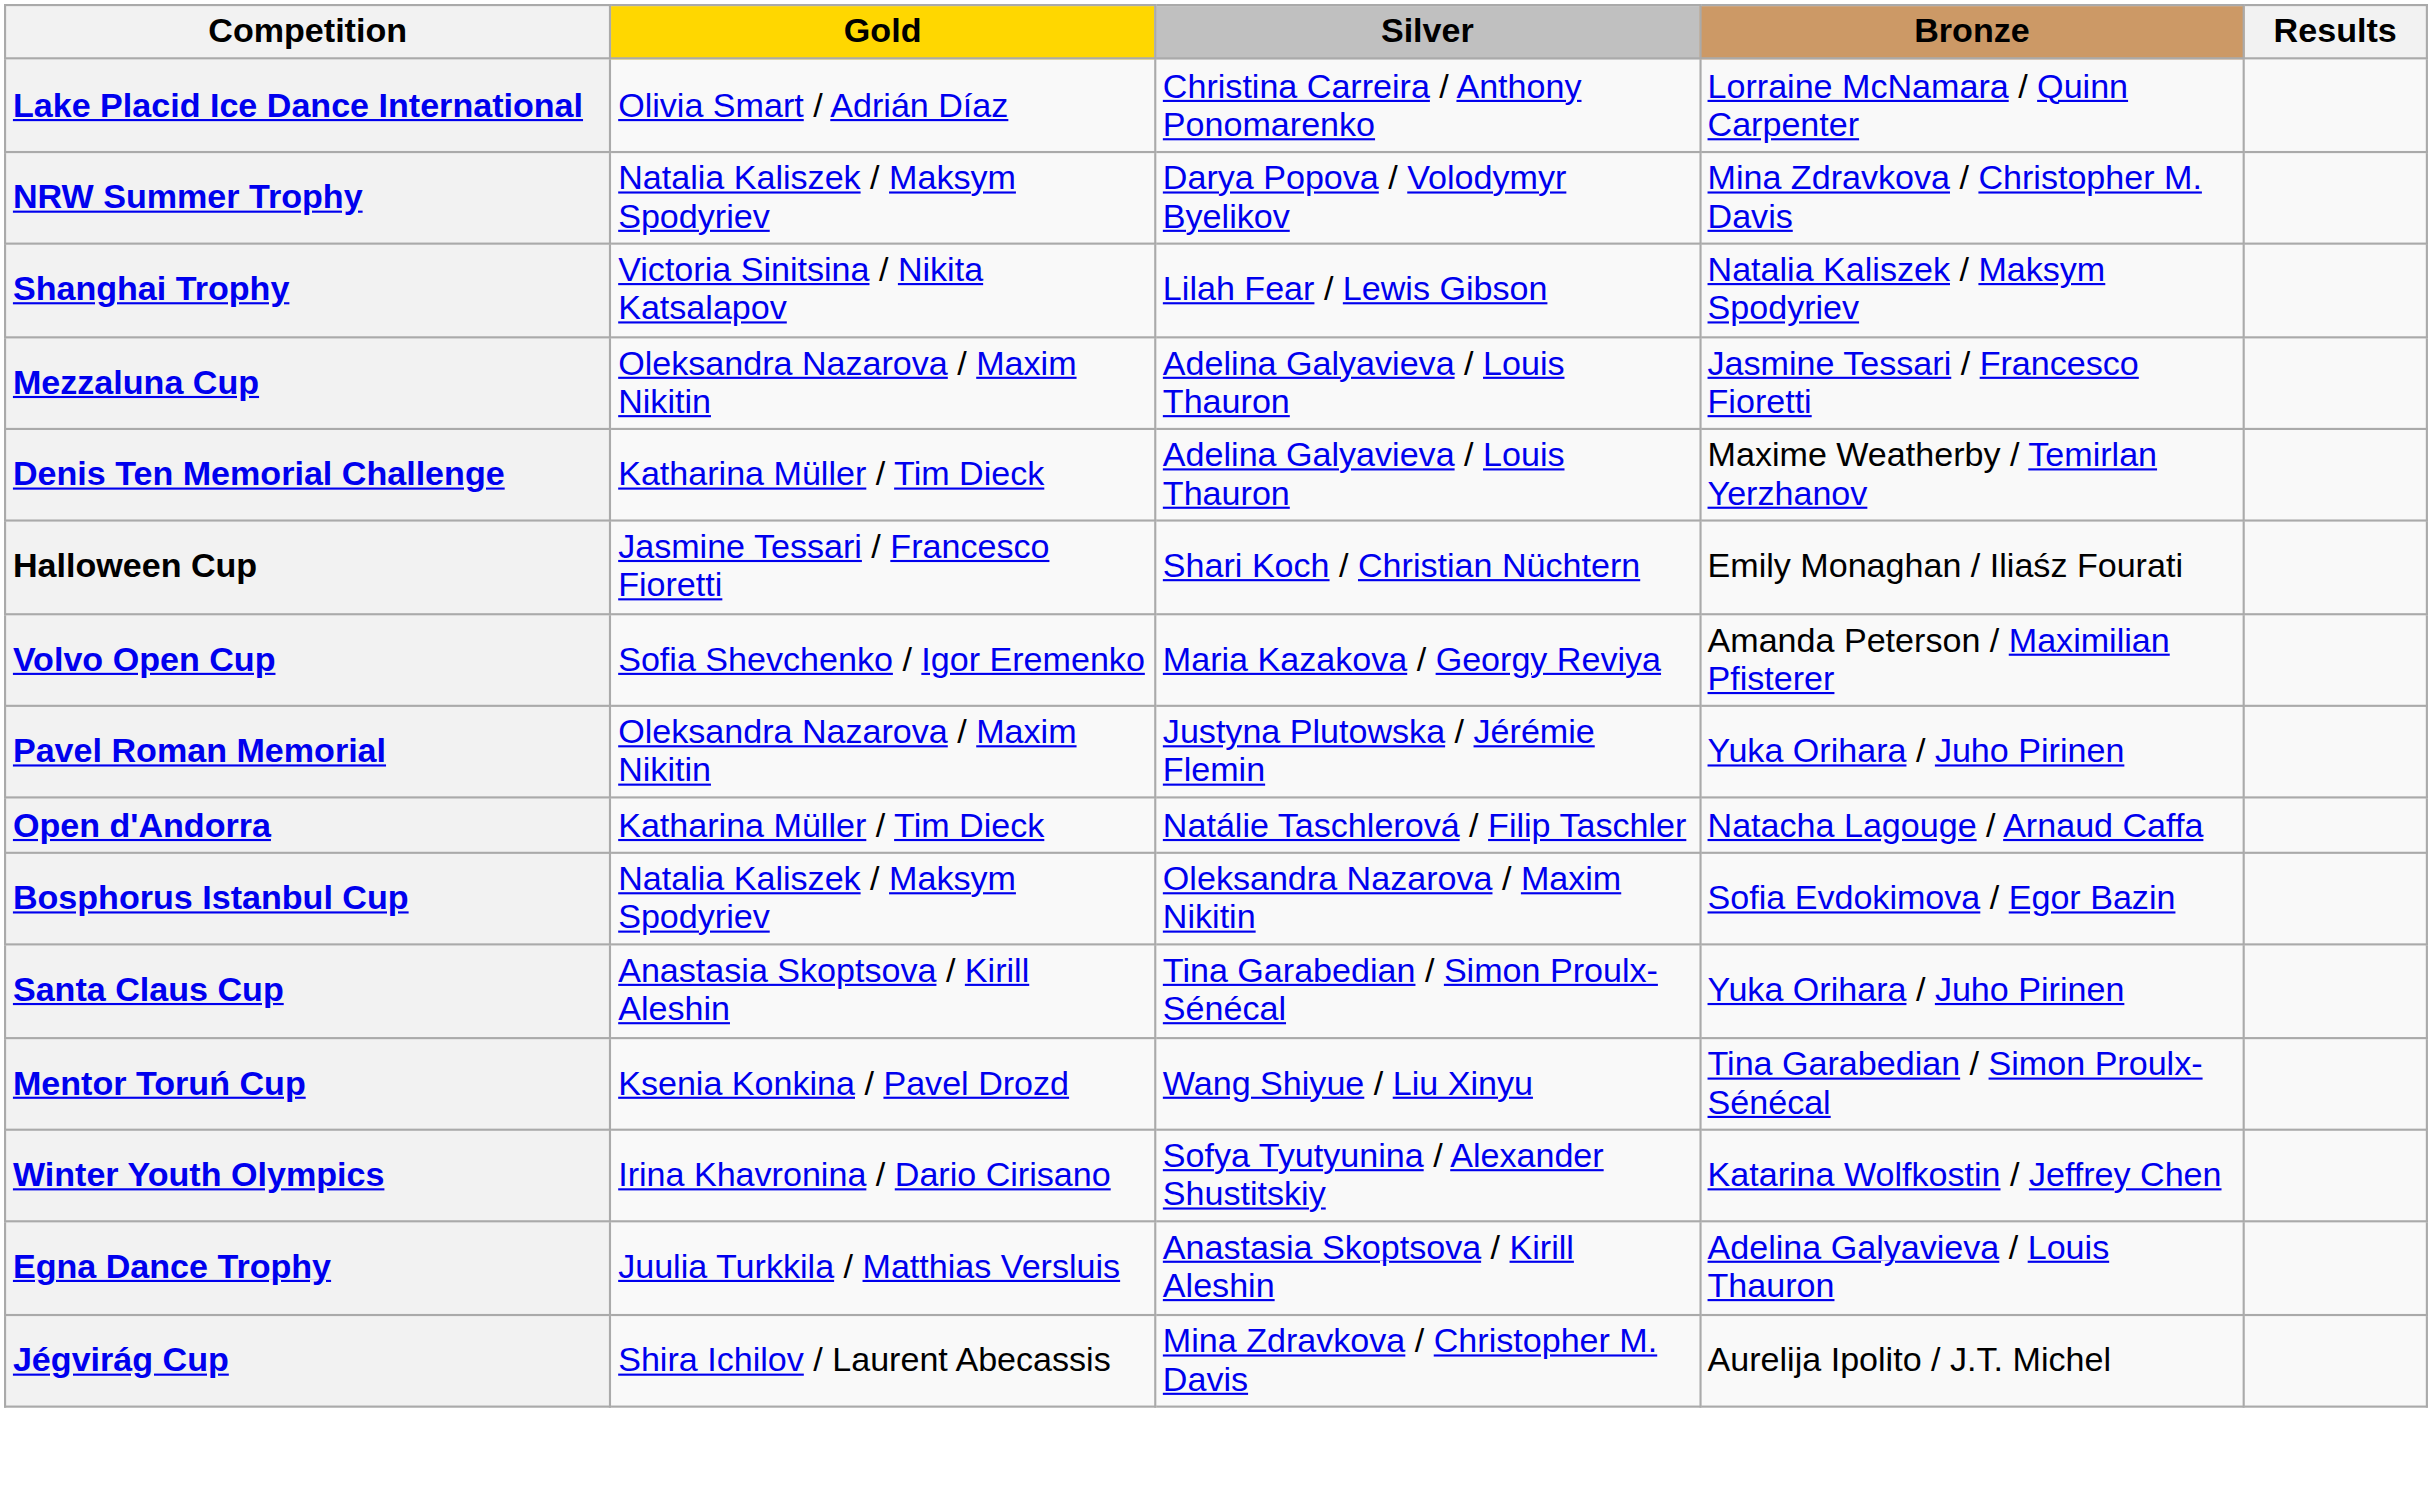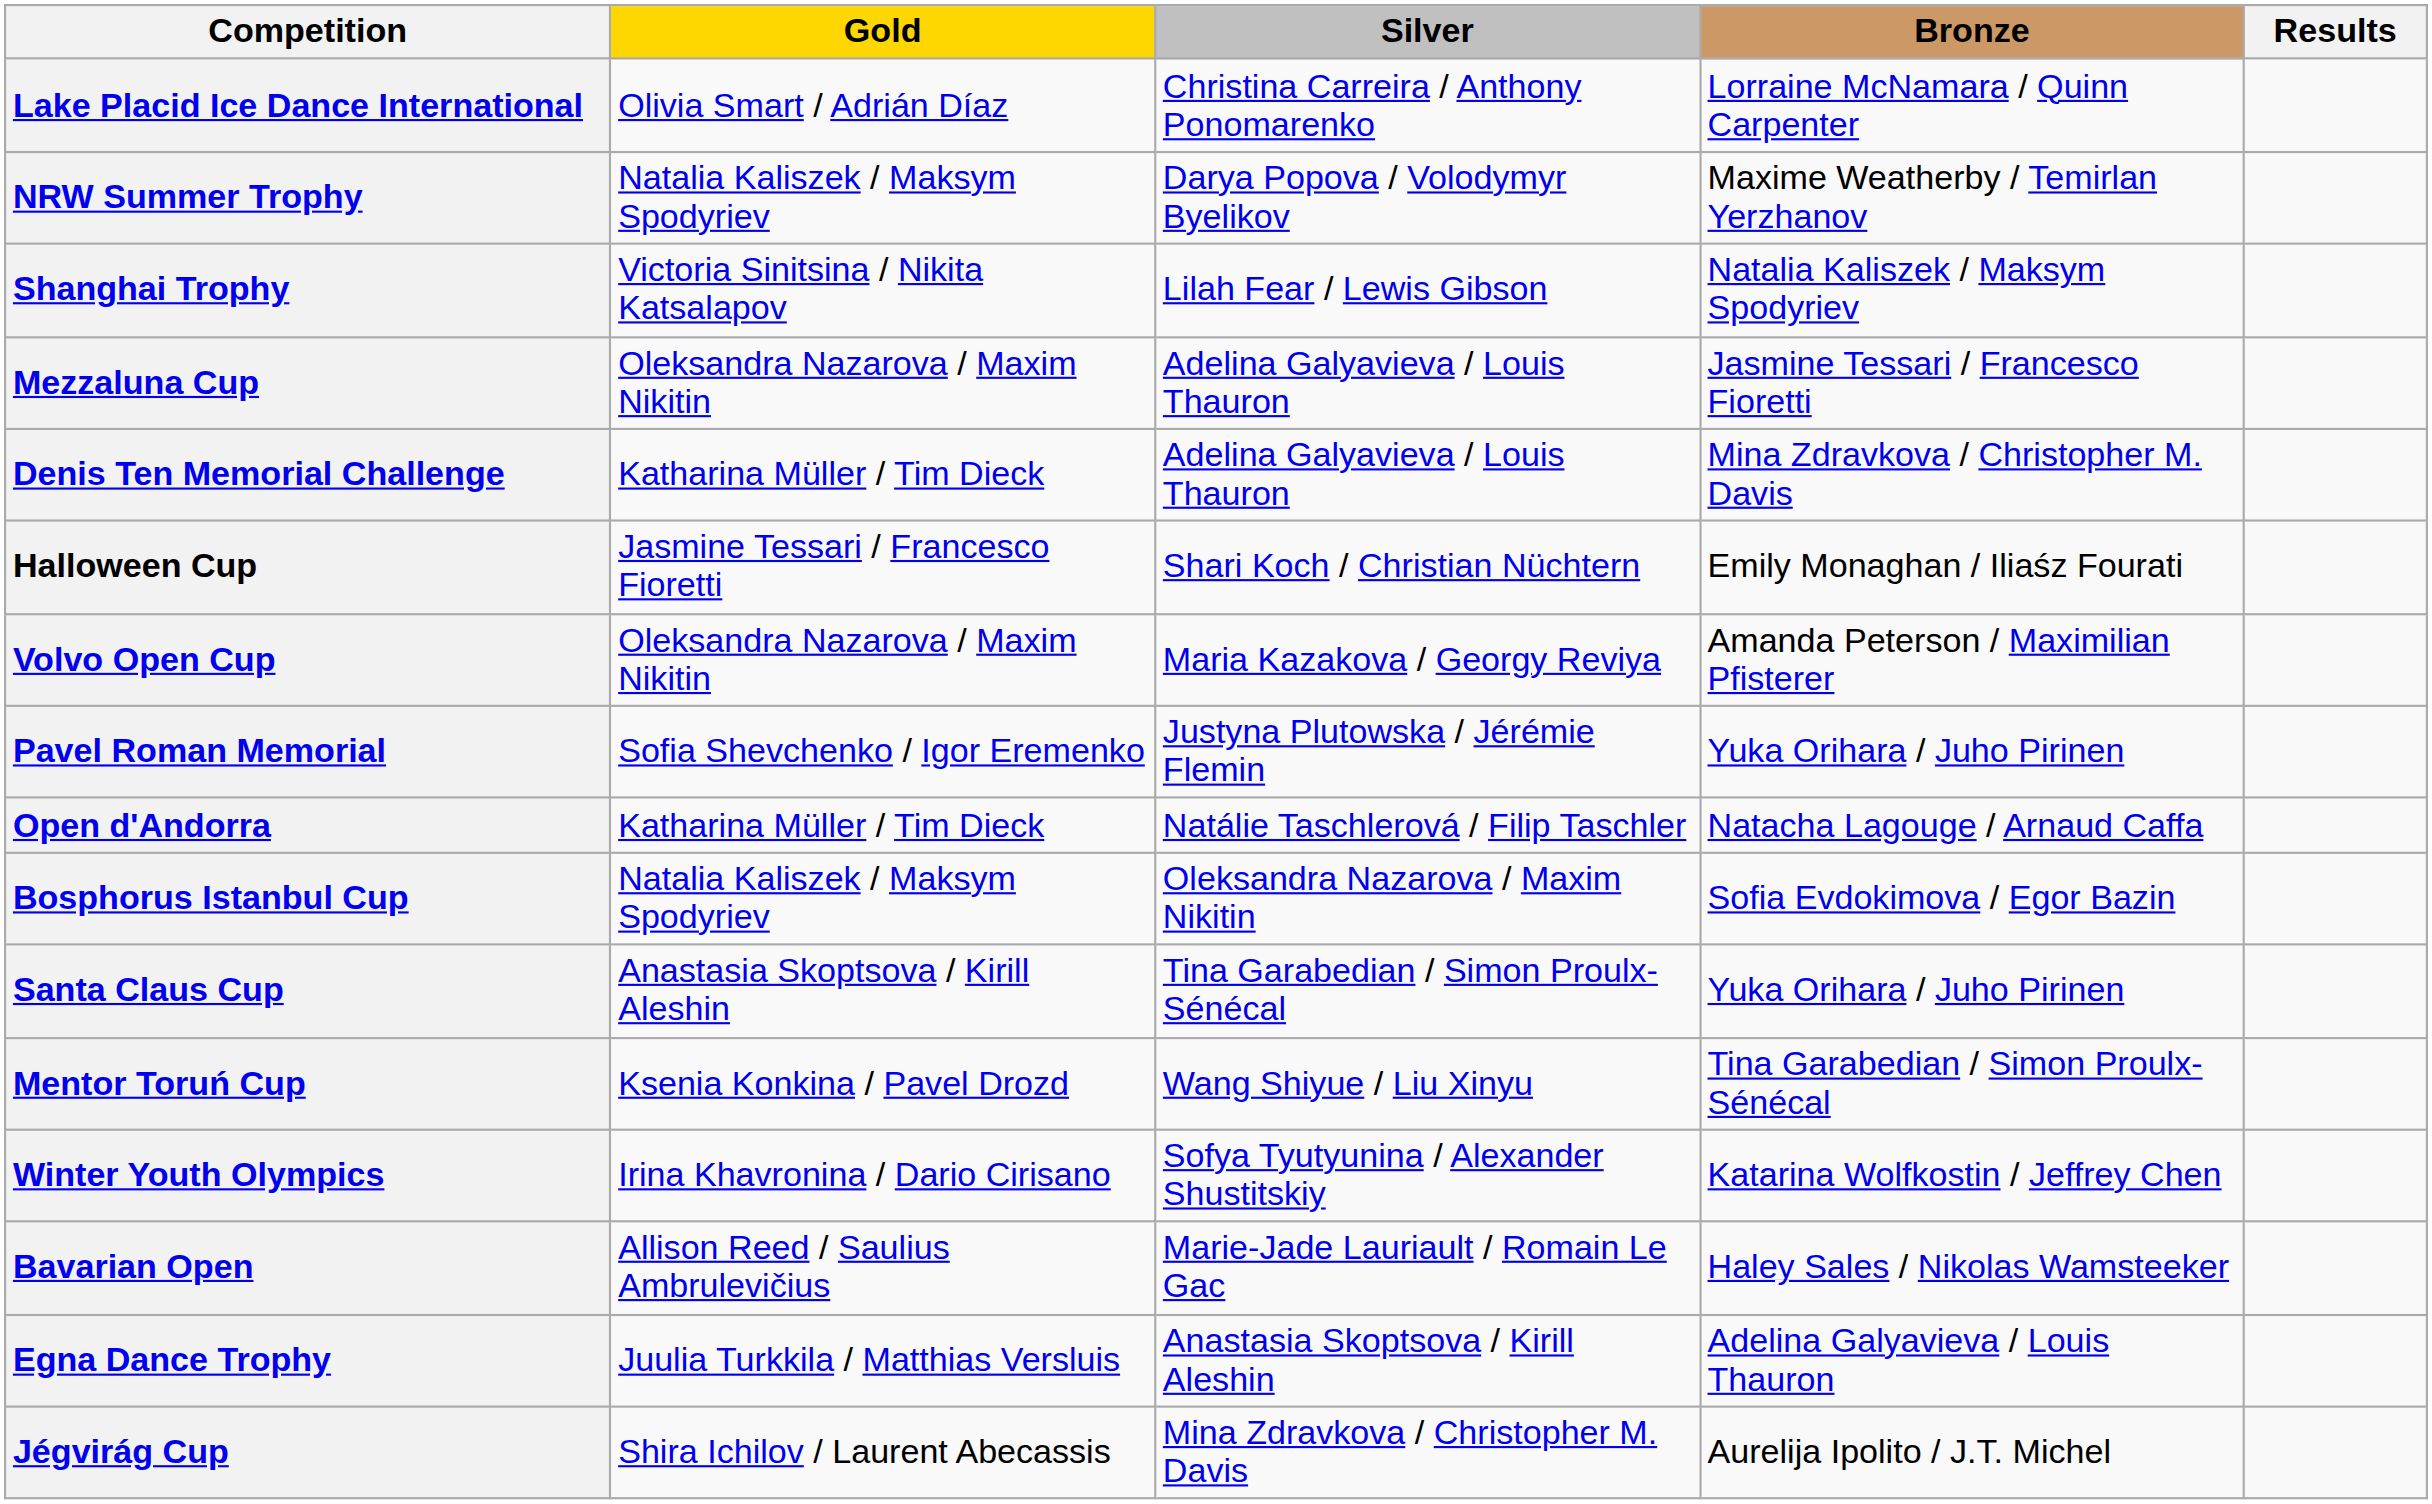(1955, 197) Mina Zdravkova / Christopher M. Davis -> (1932, 197) Maxime Weatherby / Temirlan Yerzhanov
(1932, 474) Maxime Weatherby / Temirlan Yerzhanov -> (1955, 474) Mina Zdravkova / Christopher M. Davis
(882, 659) Sofia Shevchenko / Igor Eremenko -> (847, 659) Oleksandra Nazarova / Maxim Nikitin
(847, 751) Oleksandra Nazarova / Maxim Nikitin -> (882, 751) Sofia Shevchenko / Igor Eremenko
+ row: (133, 1267)
